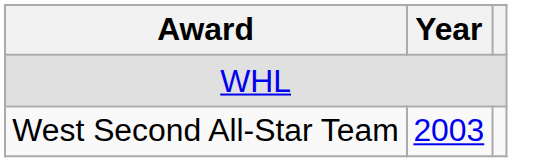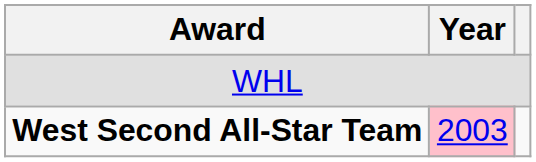(206, 130) normal -> (217, 130) bold
(449, 130) no background -> (472, 130) pink background
